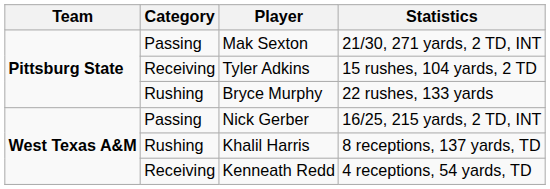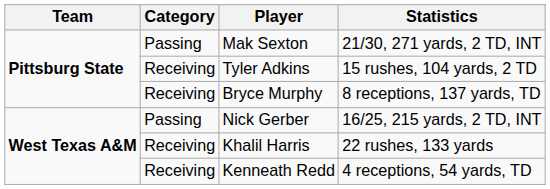(174, 94) Rushing -> (180, 94) Receiving
(418, 94) 22 rushes, 133 yards -> (441, 94) 8 receptions, 137 yards, TD
(174, 145) Rushing -> (180, 145) Receiving
(441, 145) 8 receptions, 137 yards, TD -> (418, 145) 22 rushes, 133 yards
